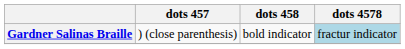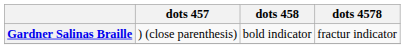(357, 33) lightblue background -> (357, 33) no background
